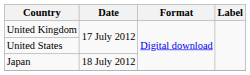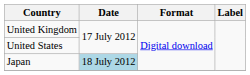(109, 62) no background -> (109, 62) lightblue background
